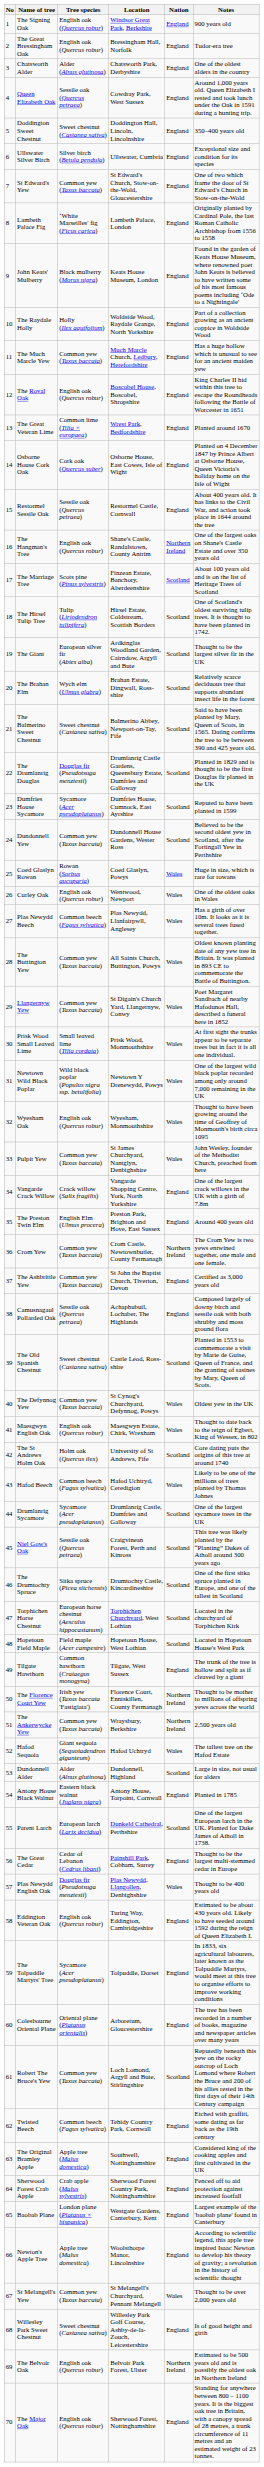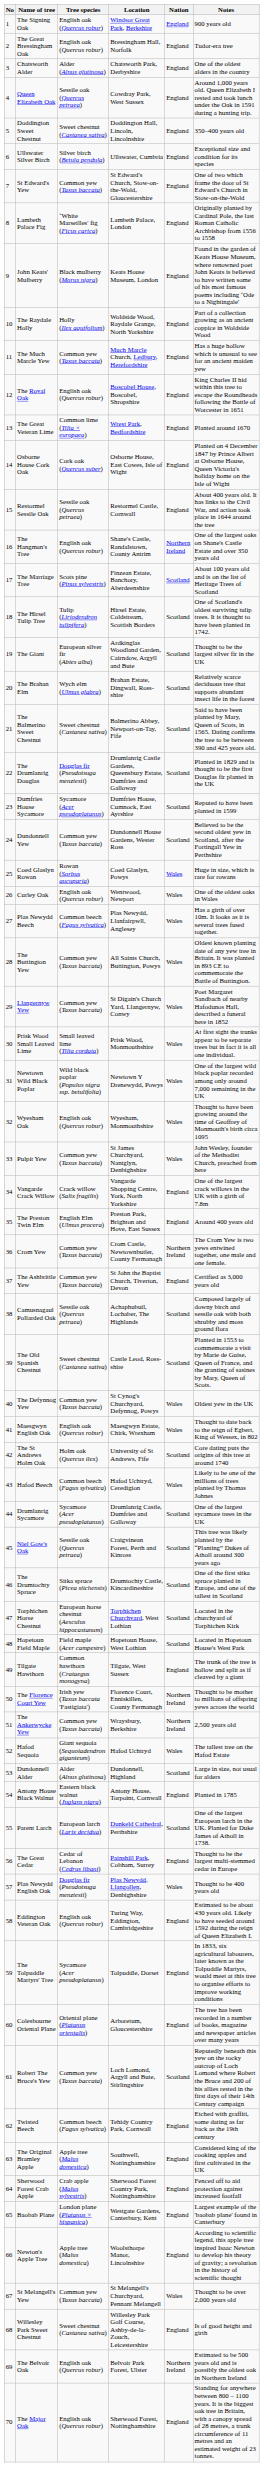(177, 1314) England -> (178, 1314) Scotland
